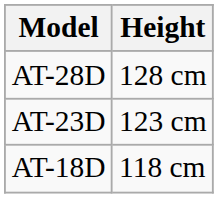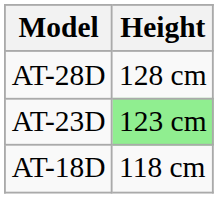(163, 121) no background -> (163, 121) lightgreen background
